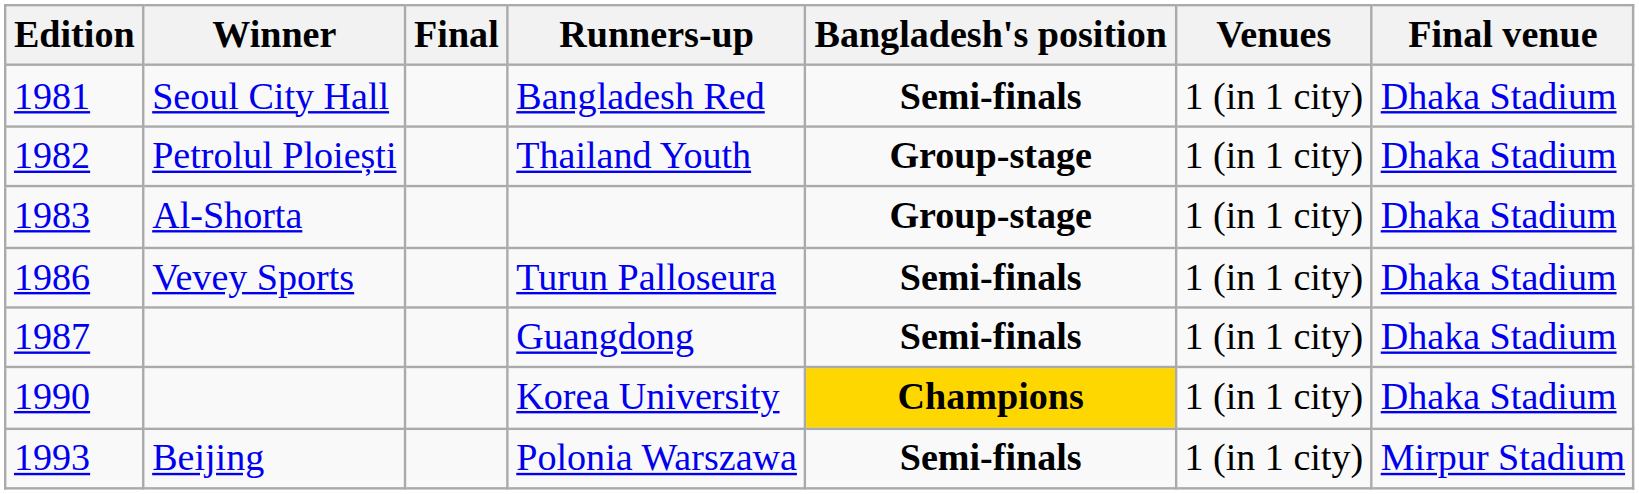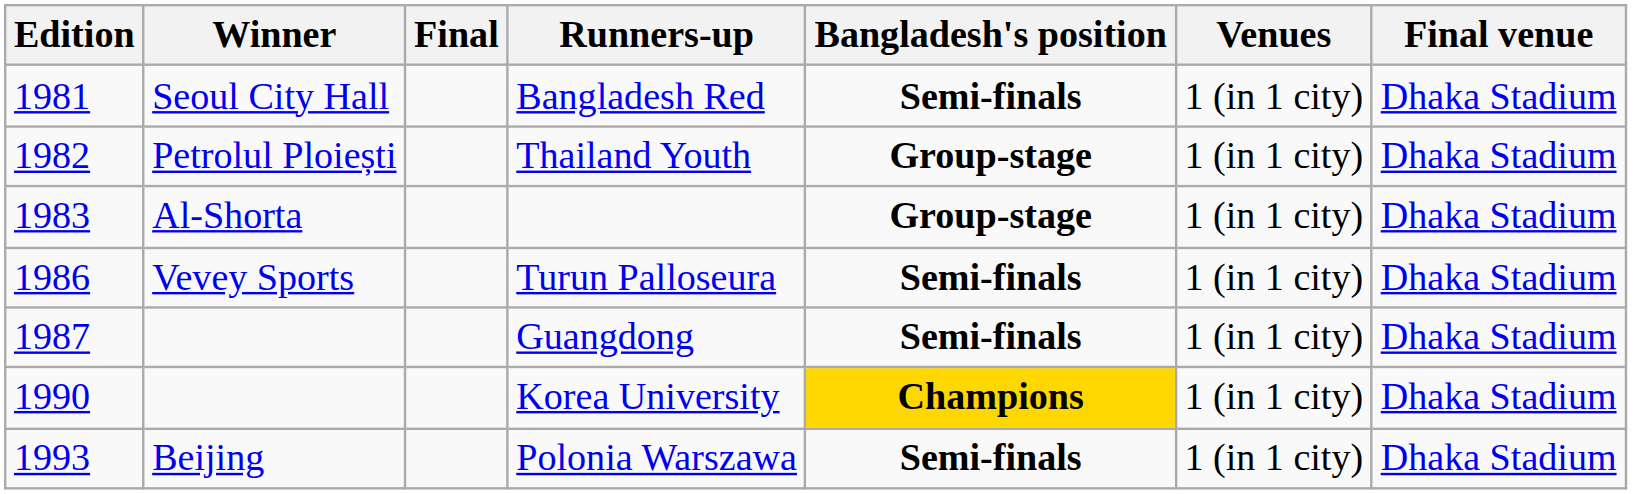(1503, 457) Mirpur Stadium -> (1499, 457) Dhaka Stadium
